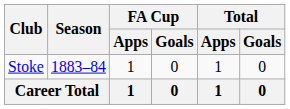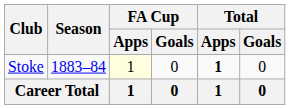(131, 66) no background -> (131, 66) lightyellow background
(218, 66) normal -> (218, 66) bold
